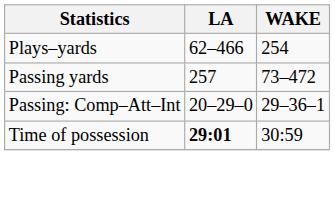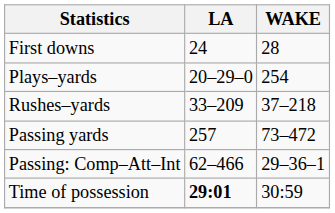+ row: (52, 48)
(216, 48) 62–466 -> (221, 77) 20–29–0
+ row: (59, 105)
(221, 105) 20–29–0 -> (216, 163) 62–466
